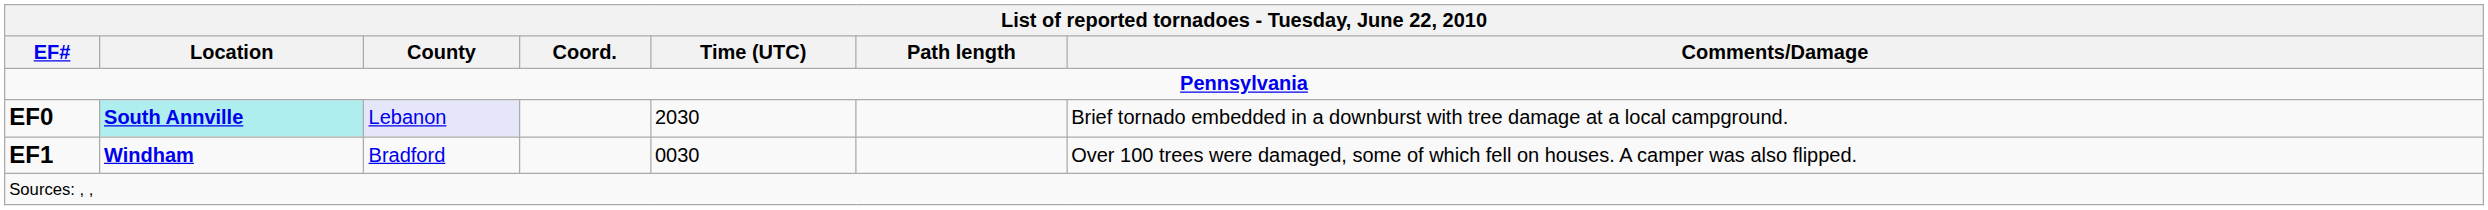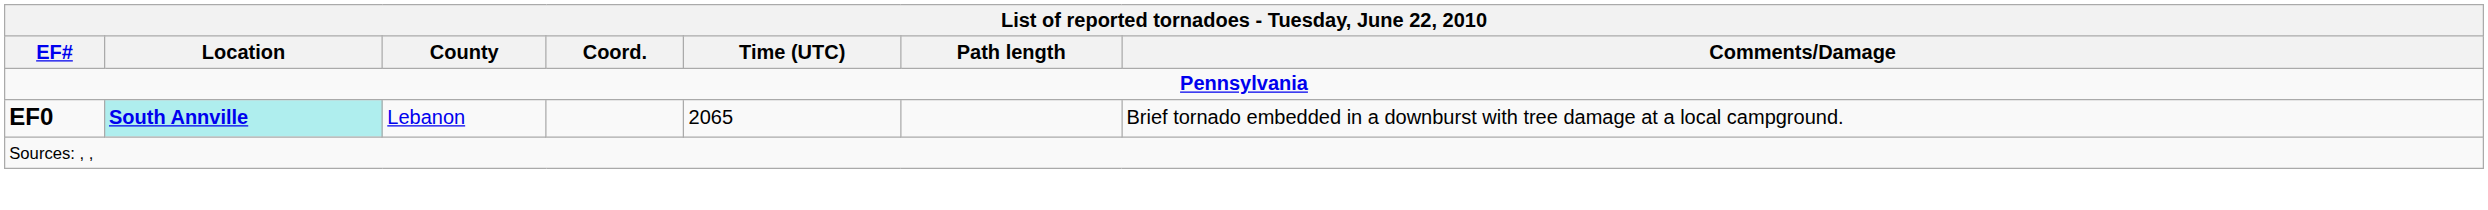(408, 118) lavender background -> (426, 118) no background
(677, 118) 2030 -> (711, 118) 2065
- row: (31, 154)
